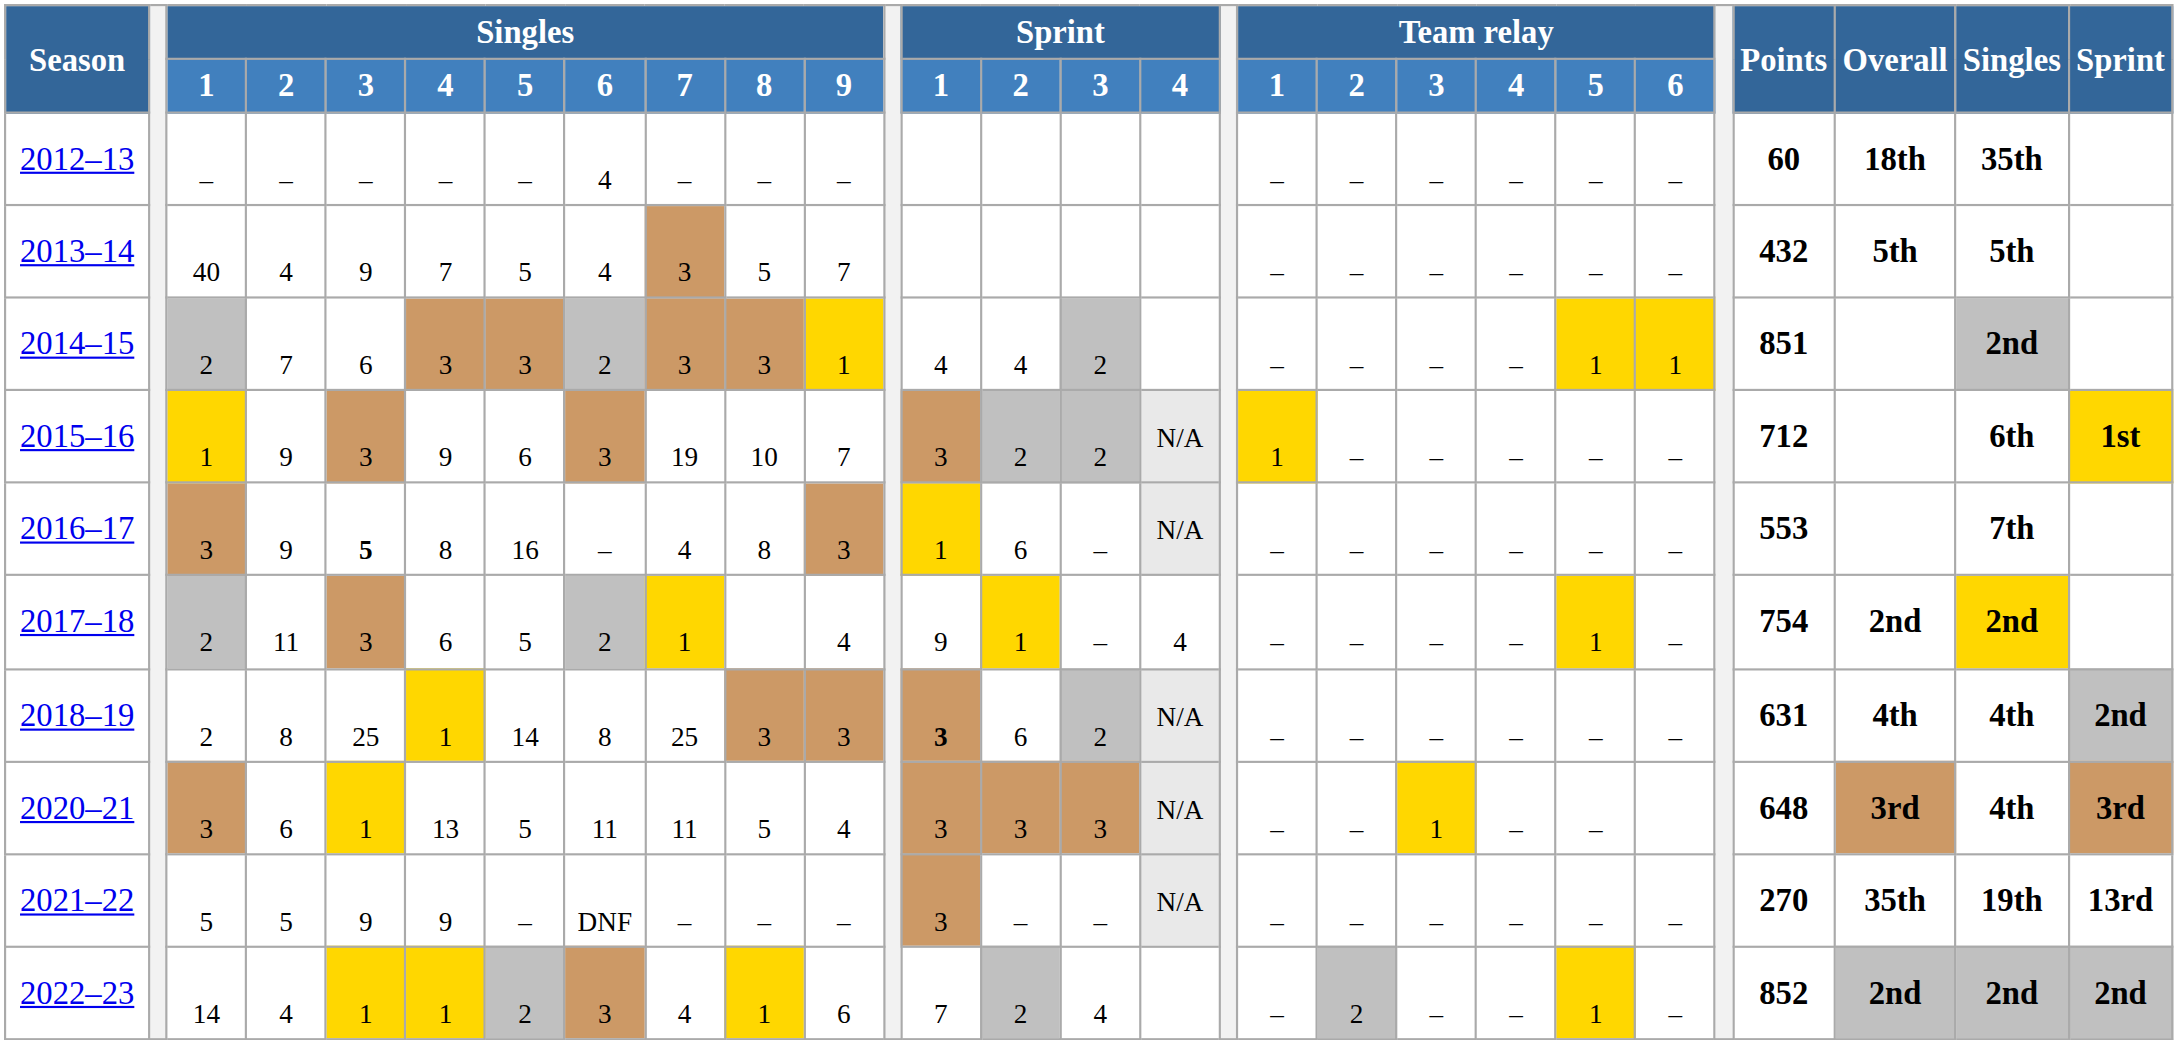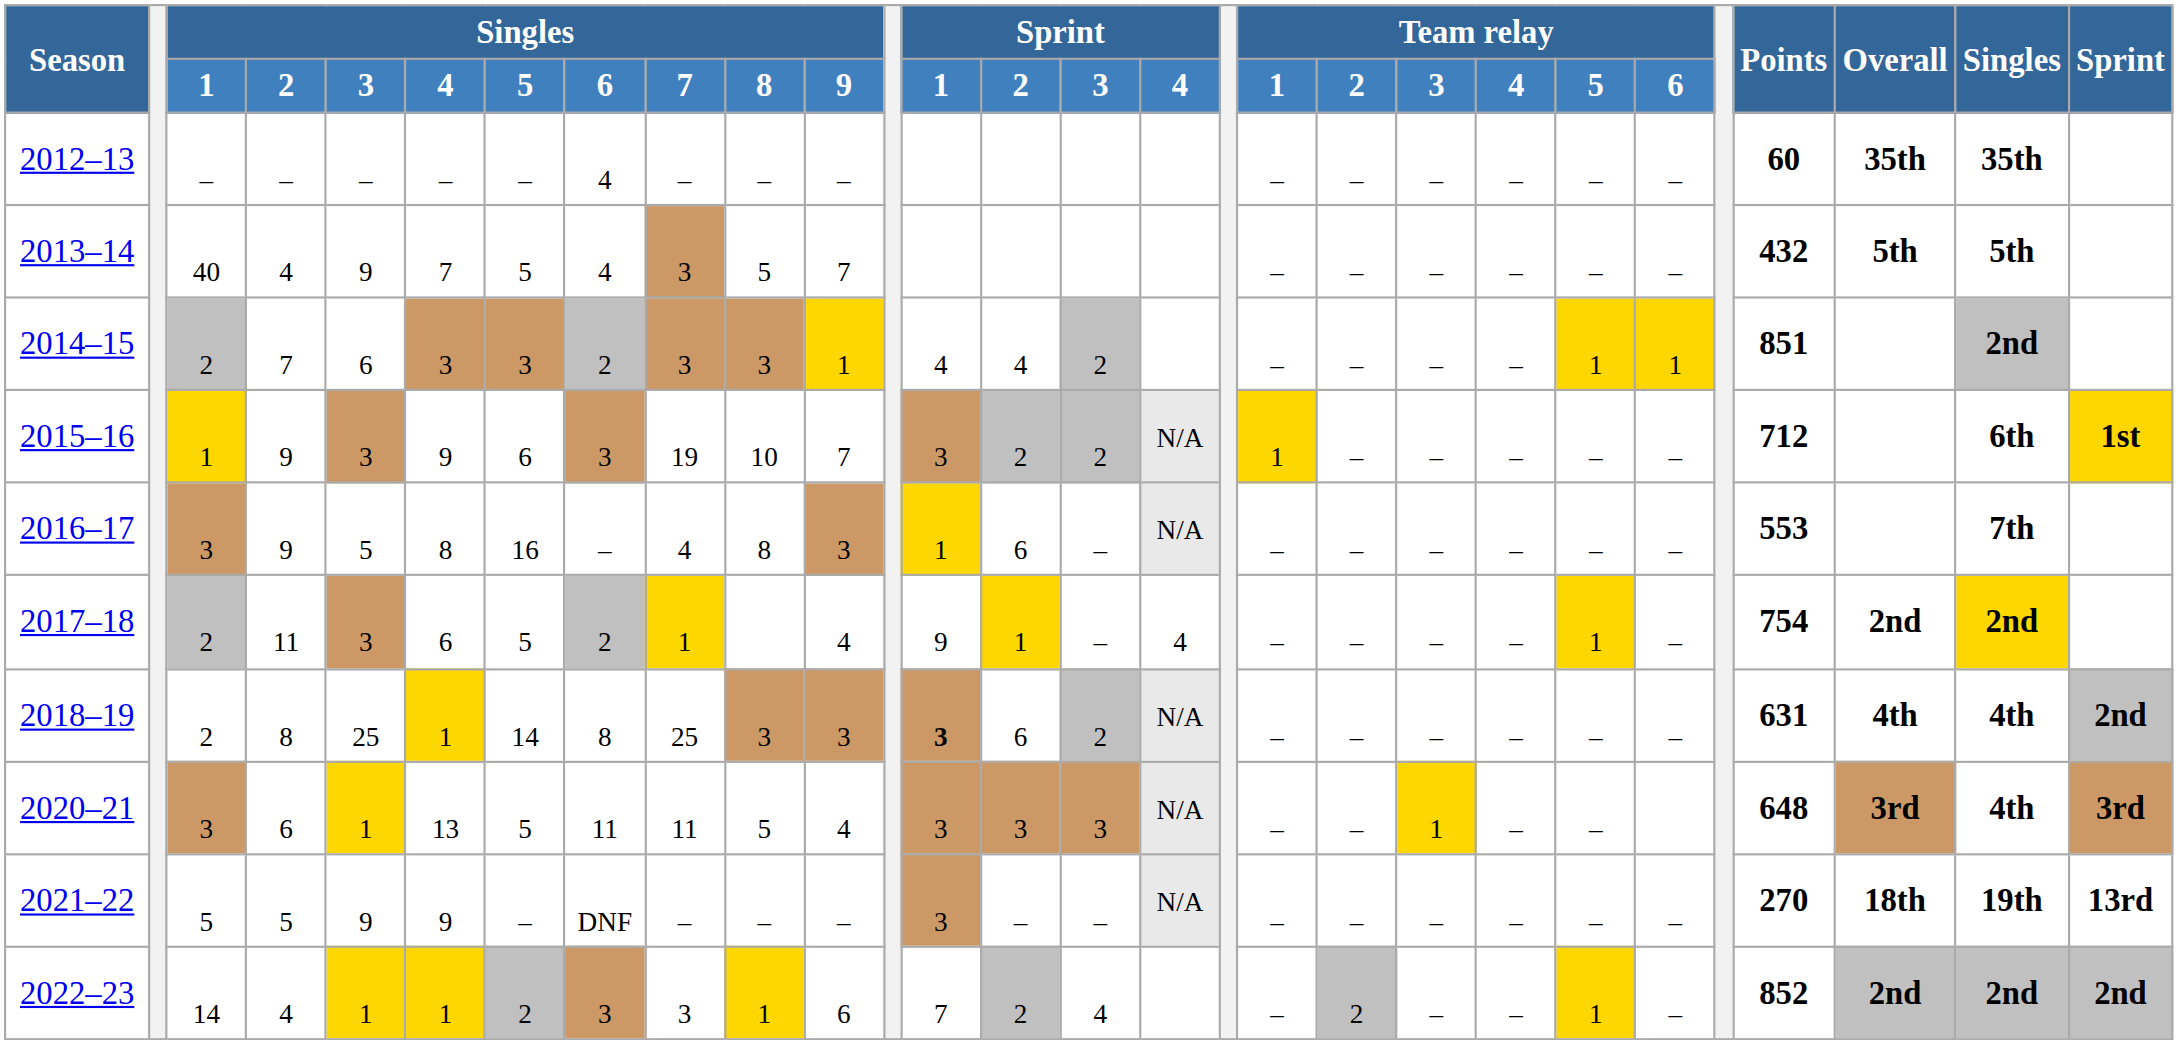(1895, 158) 18th -> (1895, 158) 35th
(366, 548) bold -> (366, 551) normal
(1895, 899) 35th -> (1895, 899) 18th
(685, 1014) 4 -> (685, 1014) 3
